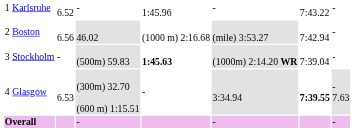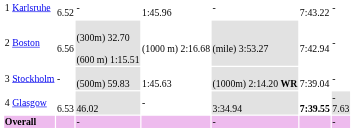(87, 37) 46.02 -> (108, 48) (300m) 32.70 (600 m) 1:15.51
(157, 62) bold -> (157, 84) normal
(108, 97) (300m) 32.70 (600 m) 1:15.51 -> (87, 108) 46.02
